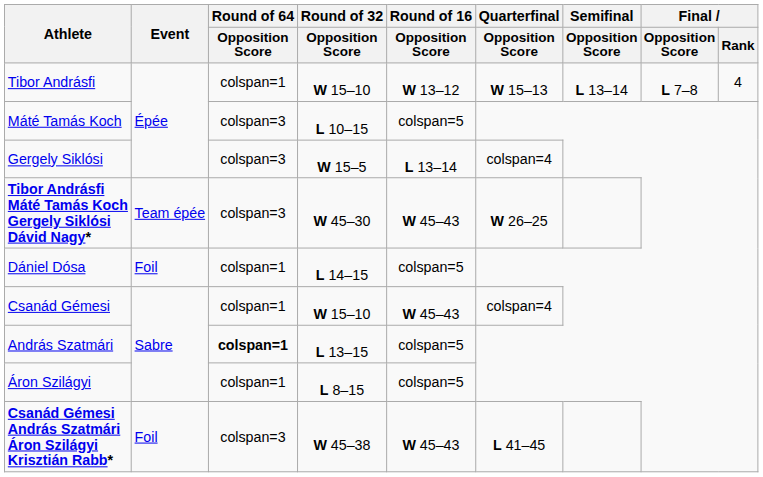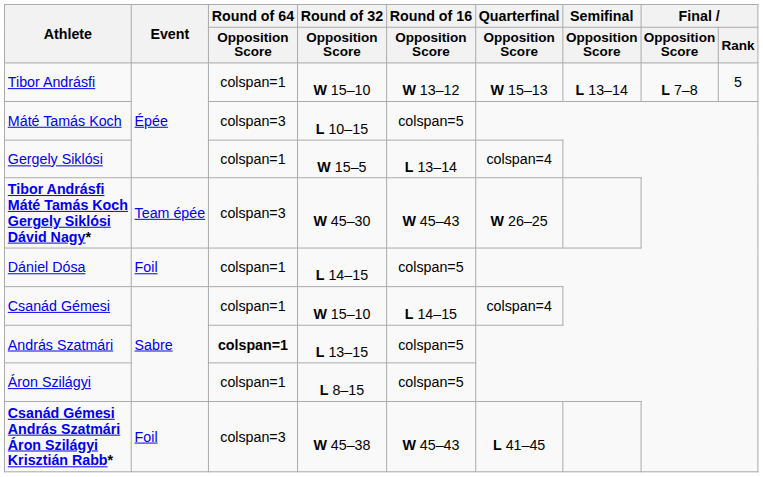(738, 83) 4 -> (738, 83) 5
(253, 159) colspan=3 -> (253, 159) colspan=1
(431, 314) W 45–43 -> (431, 314) L 14–15
